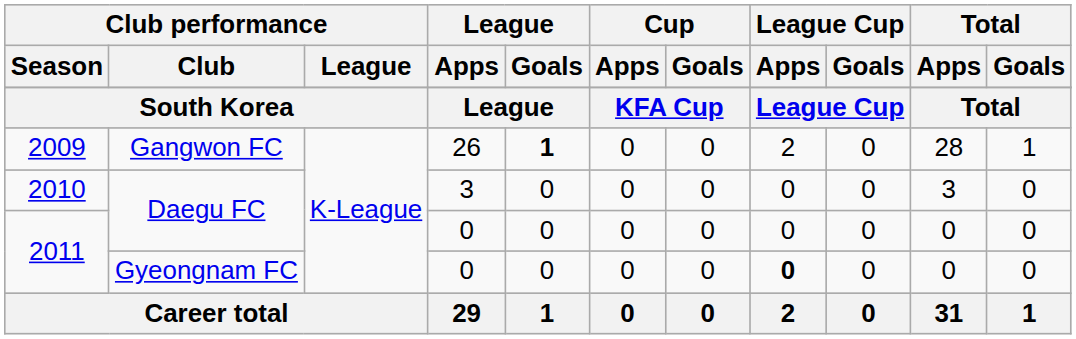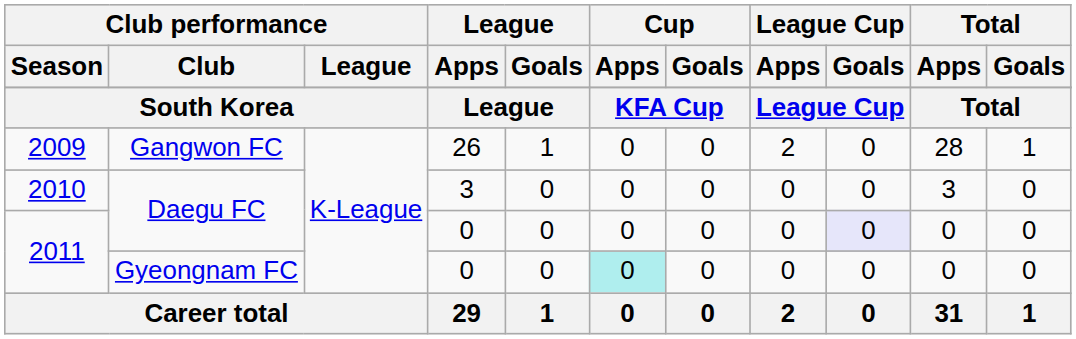(547, 148) bold -> (547, 148) normal
(868, 230) no background -> (868, 230) lavender background
(627, 271) no background -> (627, 271) paleturquoise background
(788, 271) bold -> (788, 271) normal
